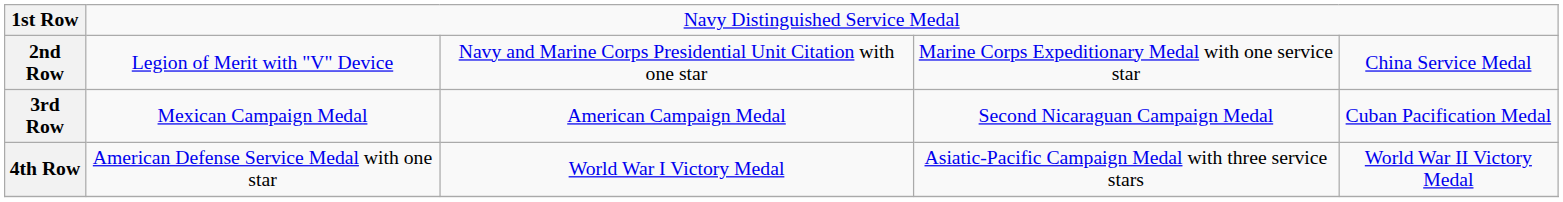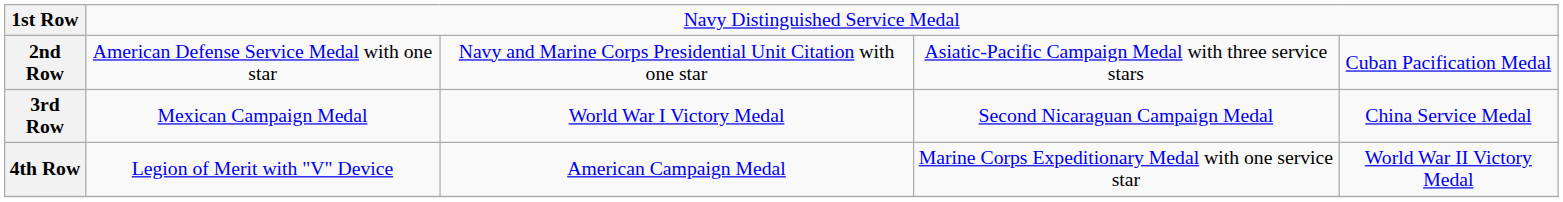(262, 62) Legion of Merit with "V" Device -> (263, 62) American Defense Service Medal with one star
(1126, 62) Marine Corps Expeditionary Medal with one service star -> (1126, 62) Asiatic-Pacific Campaign Medal with three service stars
(1448, 62) China Service Medal -> (1448, 62) Cuban Pacification Medal
(677, 115) American Campaign Medal -> (676, 115) World War I Victory Medal
(1448, 115) Cuban Pacification Medal -> (1448, 115) China Service Medal
(263, 169) American Defense Service Medal with one star -> (262, 169) Legion of Merit with "V" Device
(676, 169) World War I Victory Medal -> (677, 169) American Campaign Medal
(1126, 169) Asiatic-Pacific Campaign Medal with three service stars -> (1126, 169) Marine Corps Expeditionary Medal with one service star
